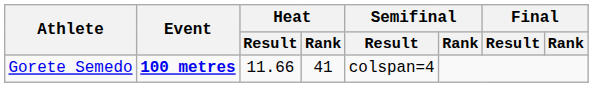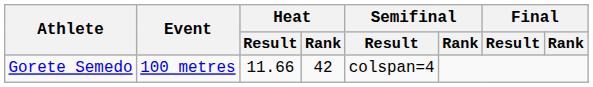(188, 68) bold -> (188, 68) normal
(323, 68) 41 -> (323, 68) 42
